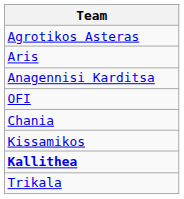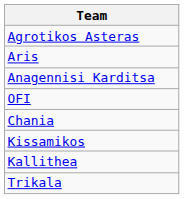(42, 162) bold -> (42, 162) normal
